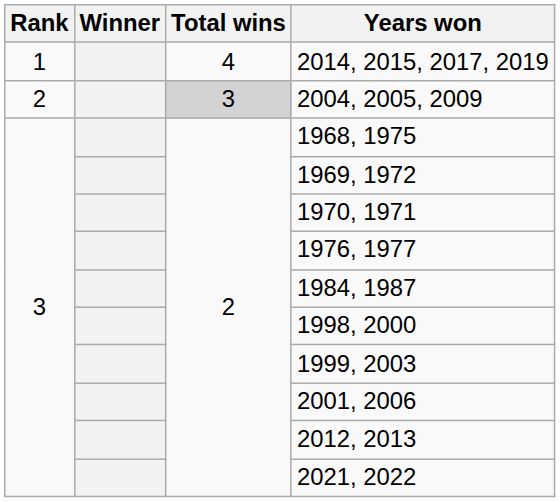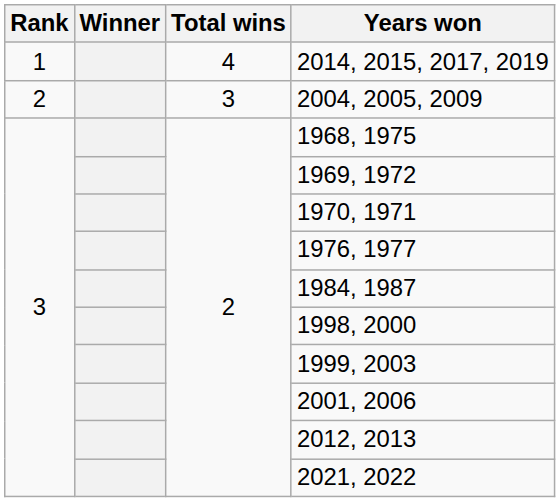(228, 99) lightgrey background -> (228, 99) no background
